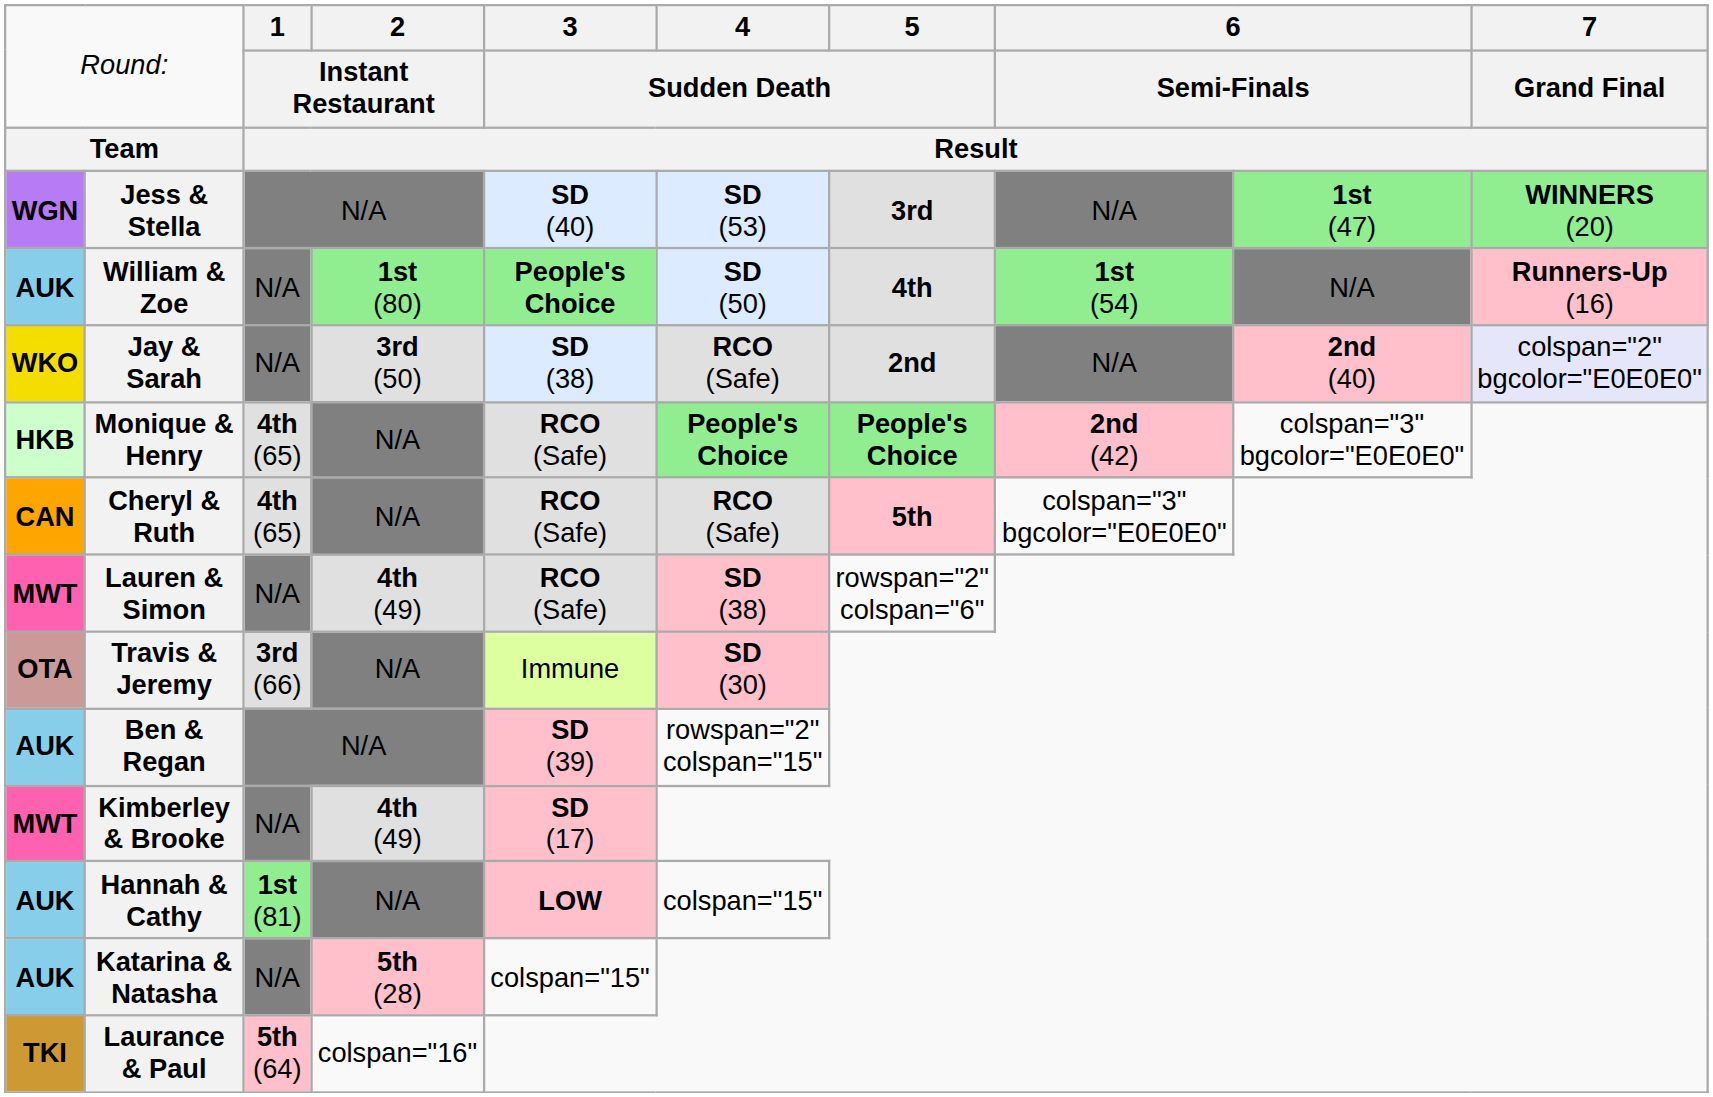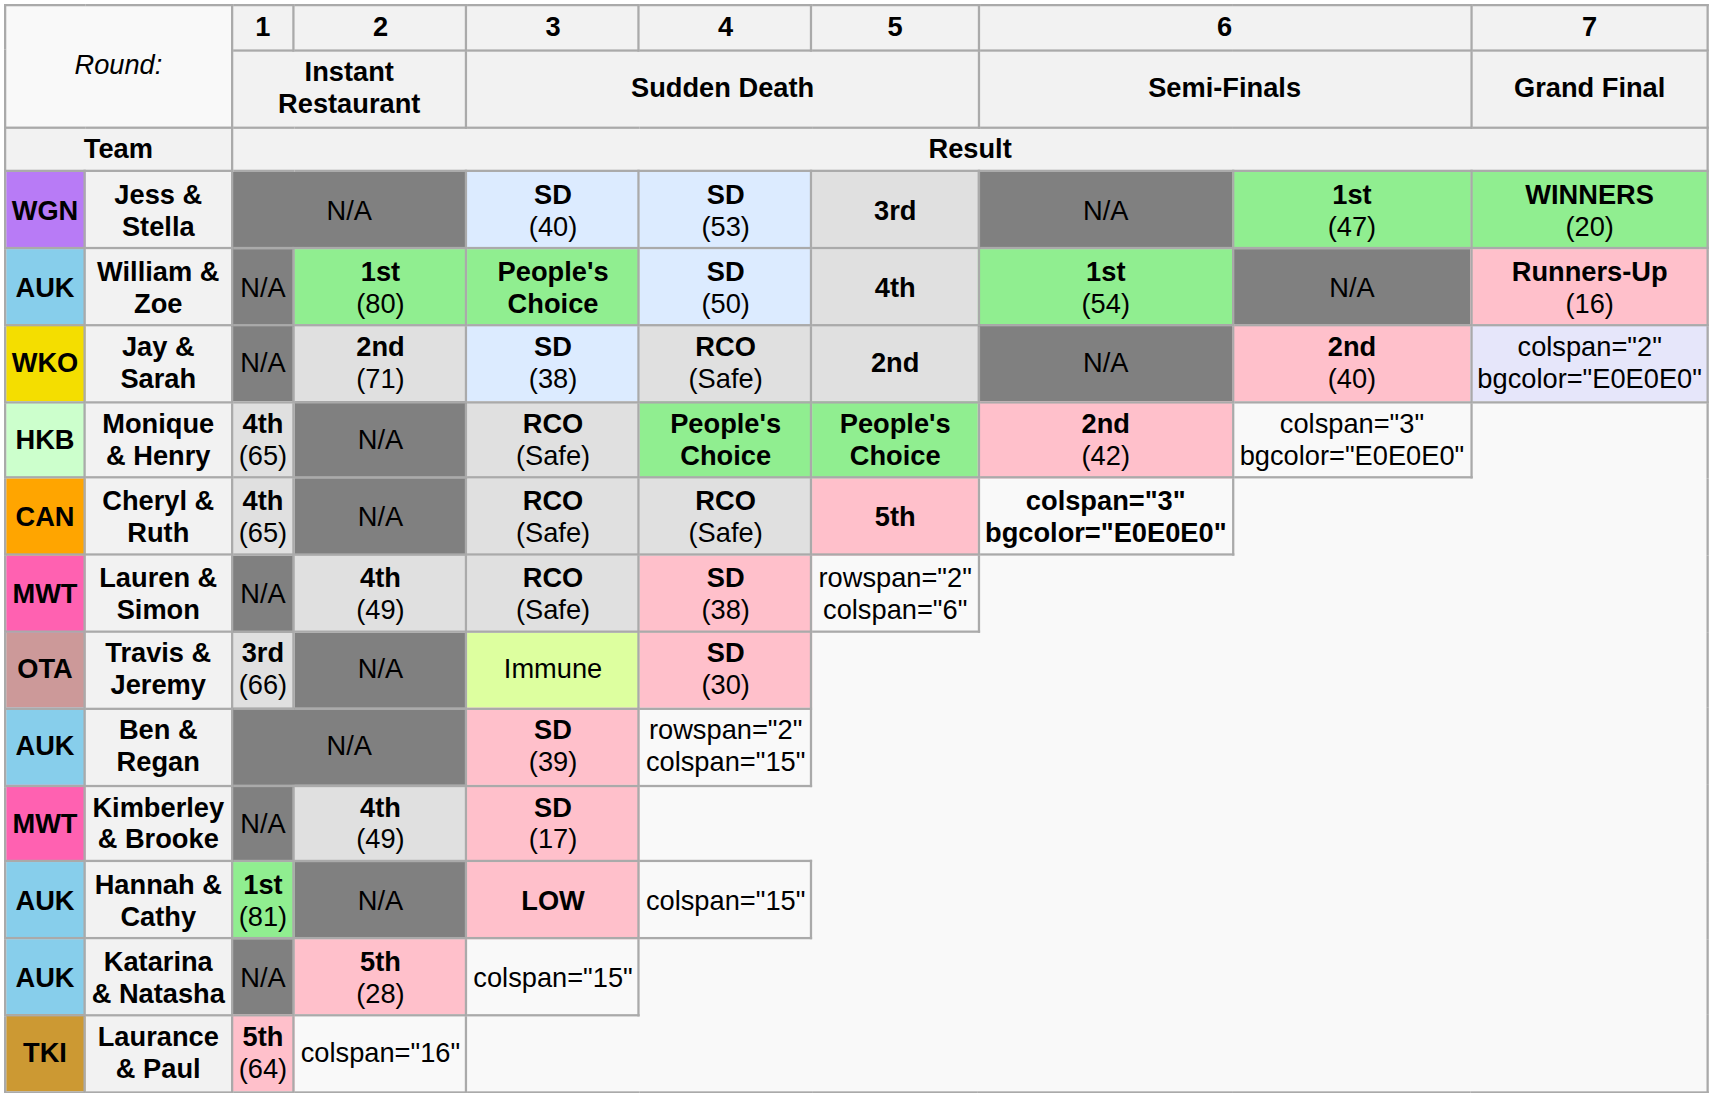(397, 363) 3rd (50) -> (380, 363) 2nd (71)
(1114, 517) normal -> (1106, 517) bold
